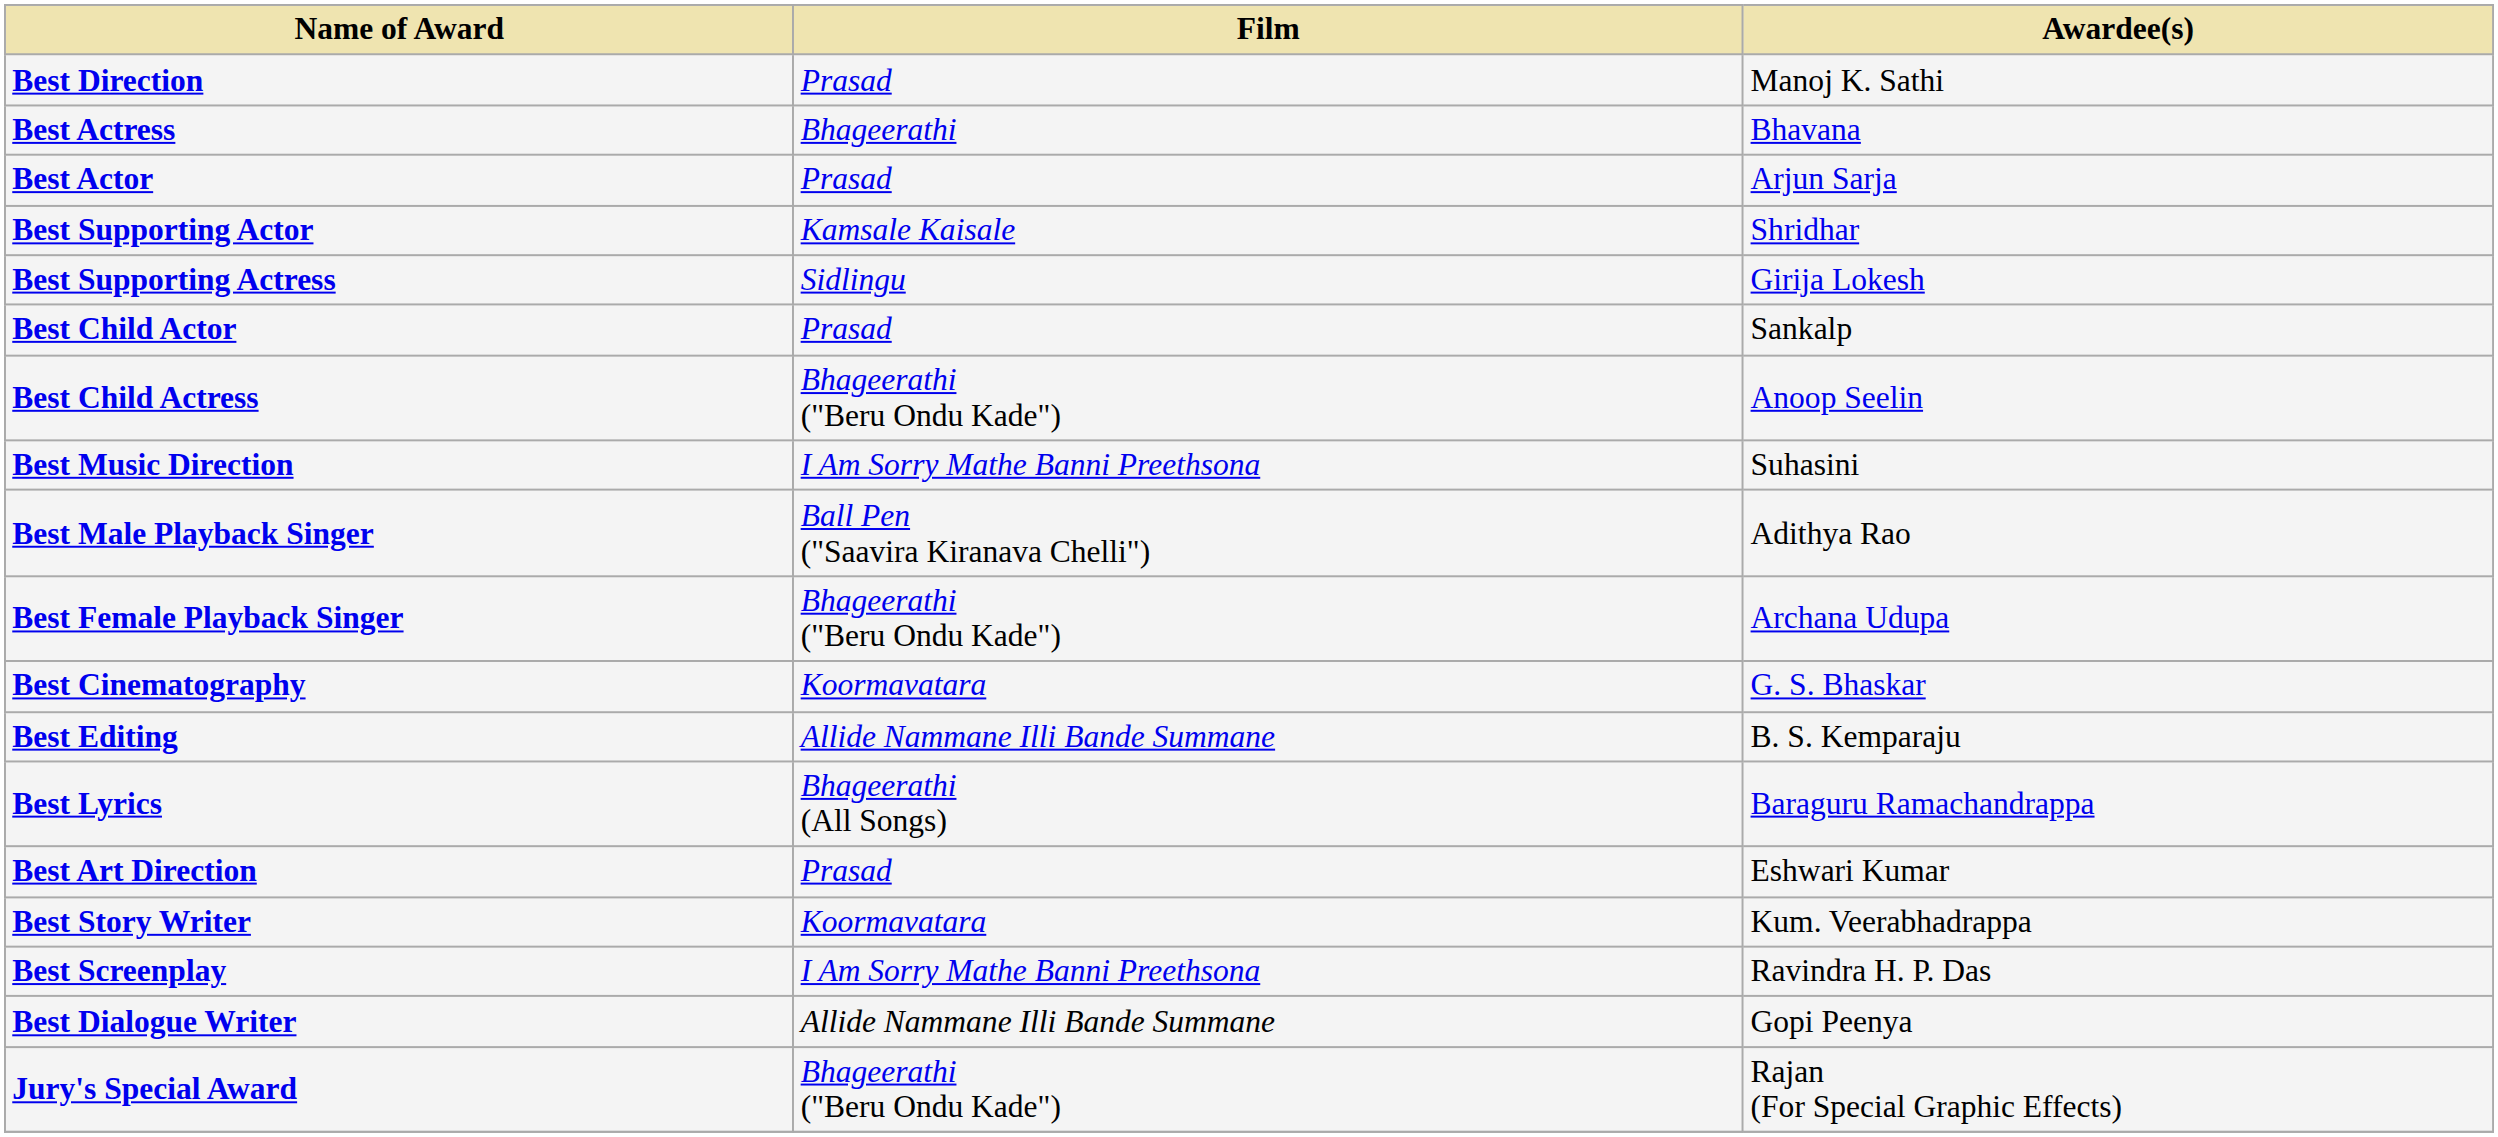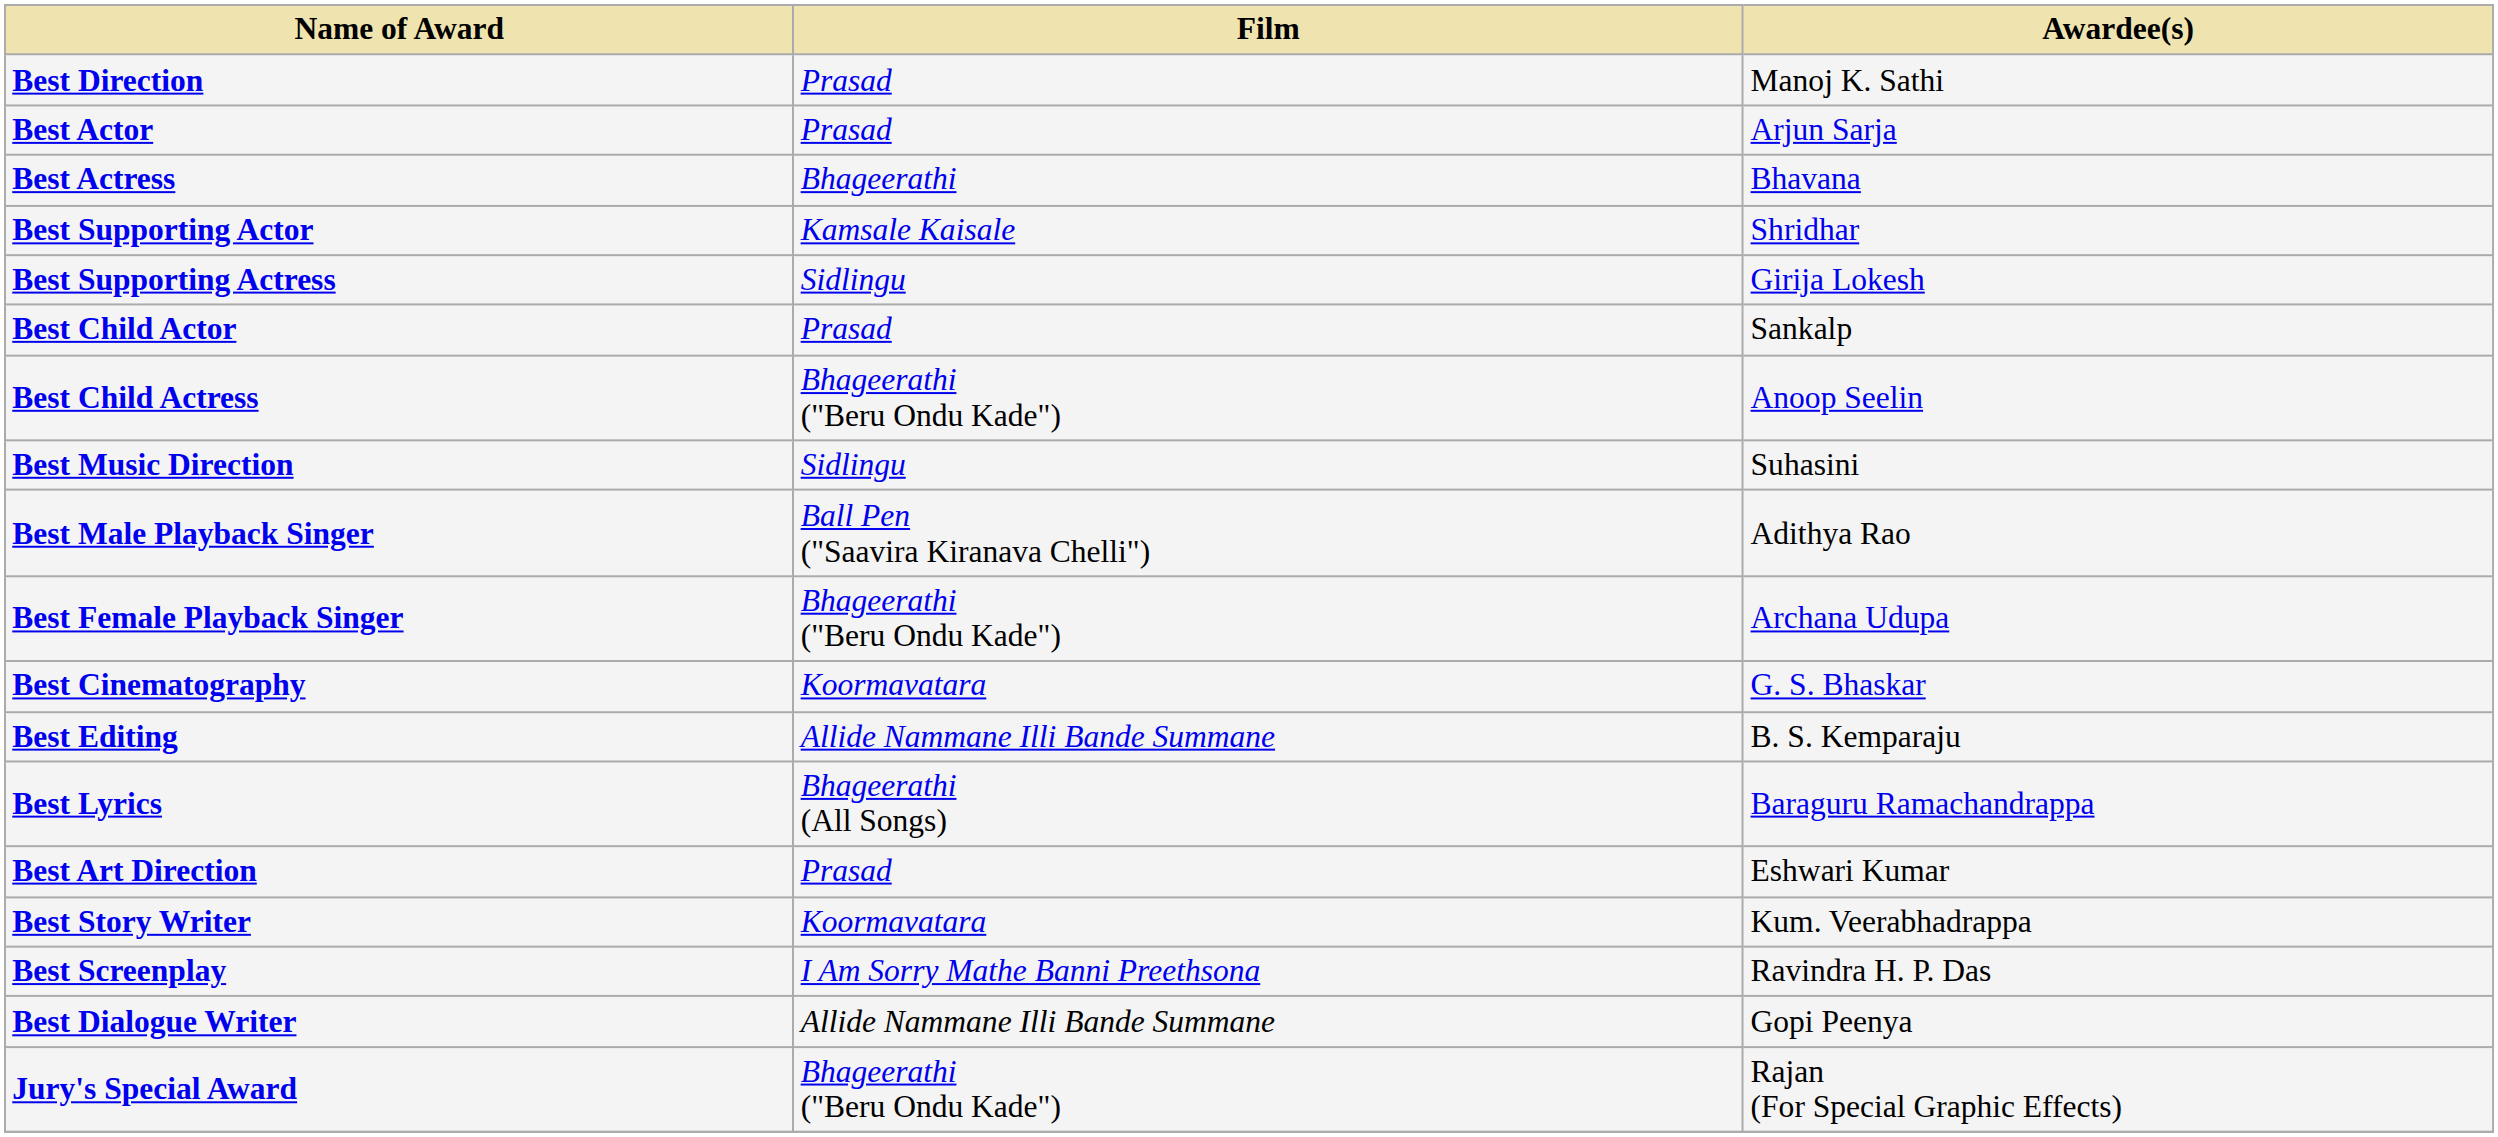rows swapped: (83, 179) <-> (94, 129)
(1030, 464) I Am Sorry Mathe Banni Preethsona -> (853, 464) Sidlingu
